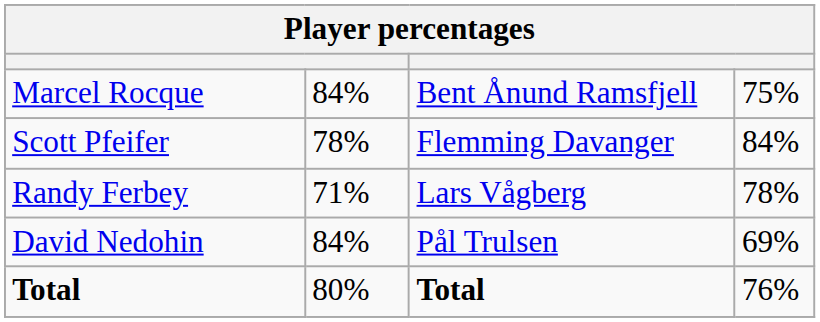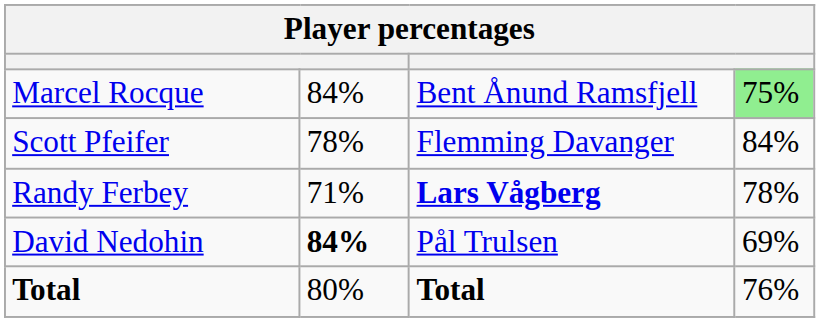(771, 93) no background -> (771, 93) lightgreen background
(501, 192) normal -> (509, 192) bold
(341, 241) normal -> (338, 241) bold
